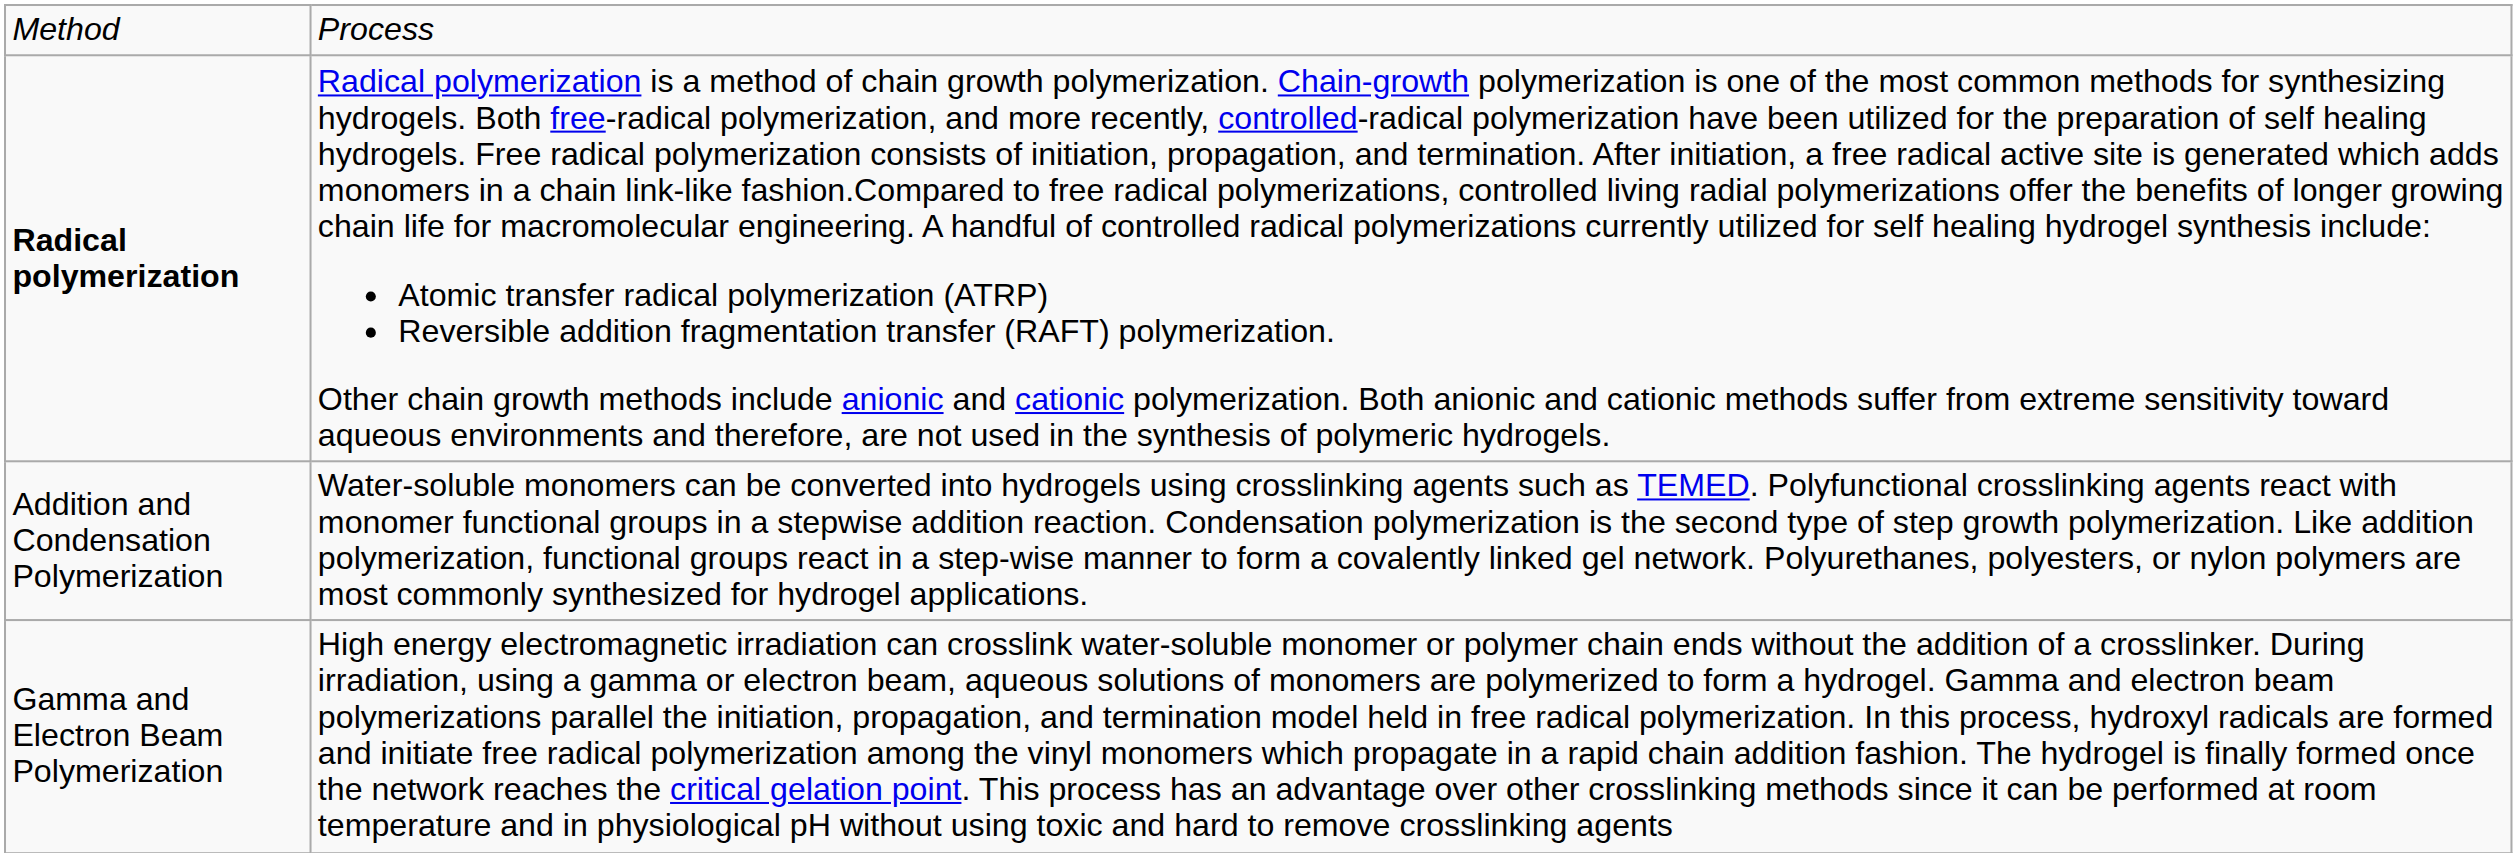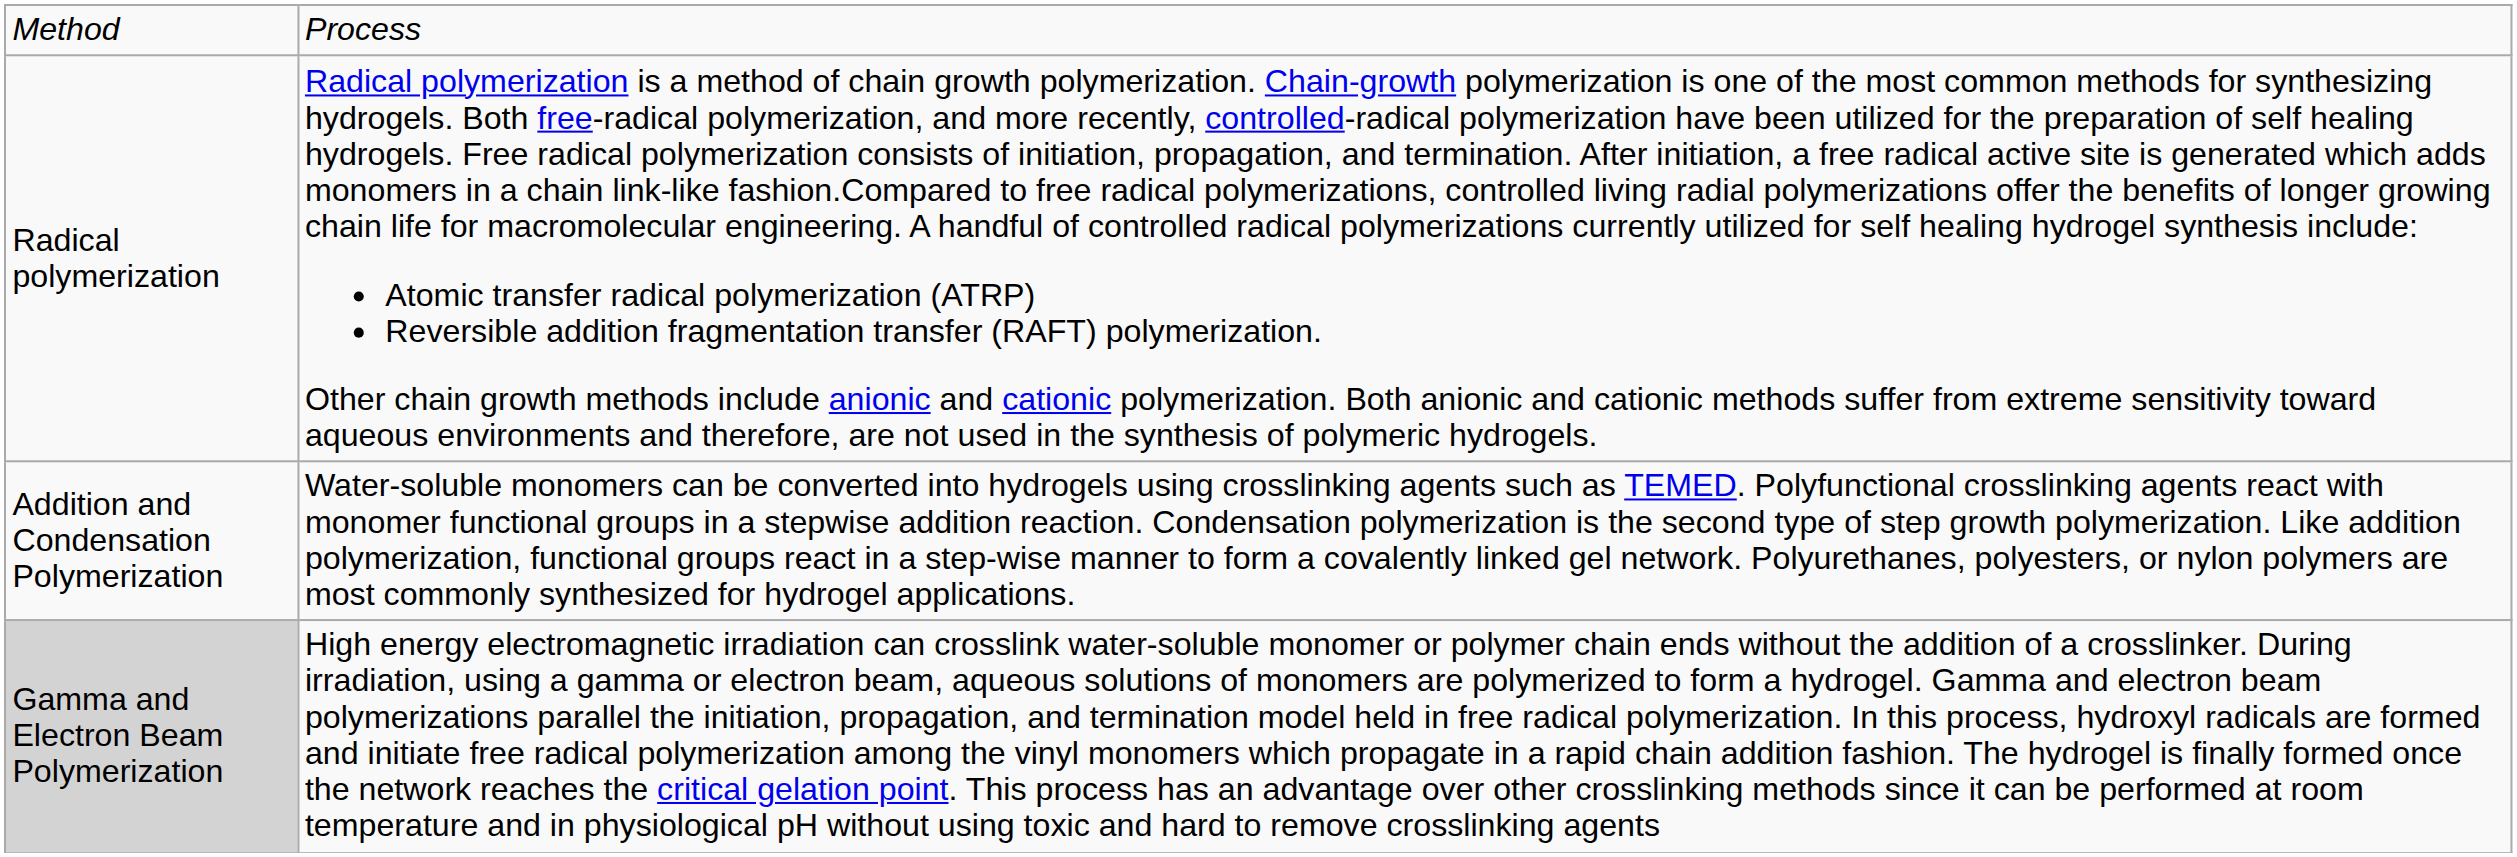(158, 258) bold -> (151, 258) normal
(158, 736) no background -> (151, 736) lightgrey background
